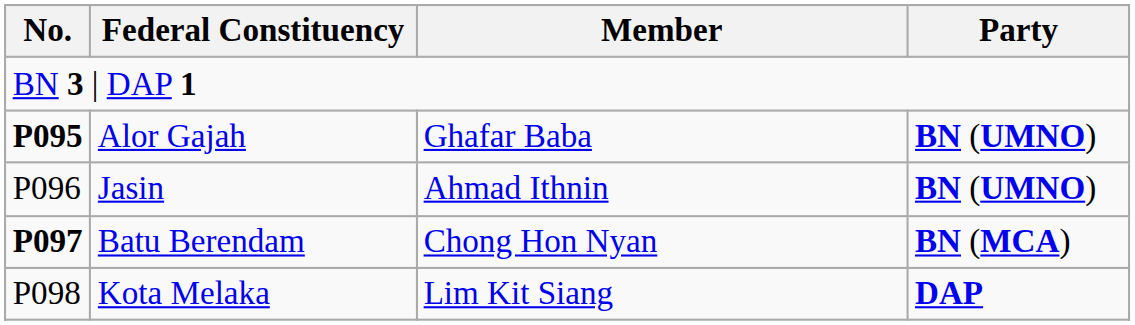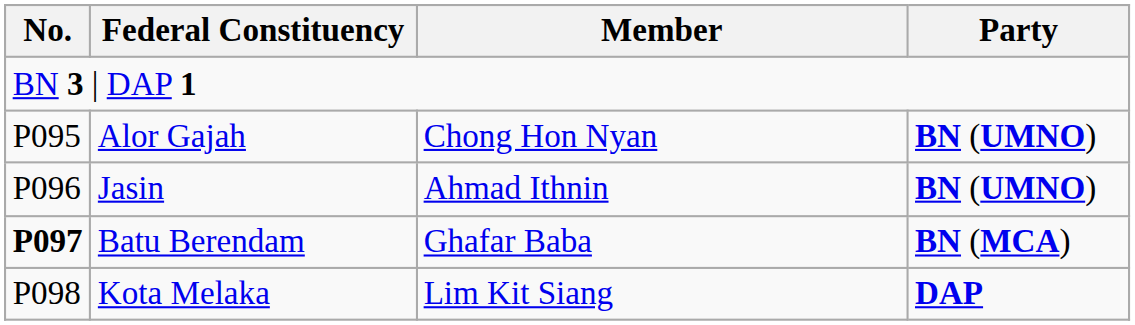(48, 135) bold -> (47, 135) normal
(508, 135) Ghafar Baba -> (540, 135) Chong Hon Nyan
(540, 240) Chong Hon Nyan -> (508, 240) Ghafar Baba
